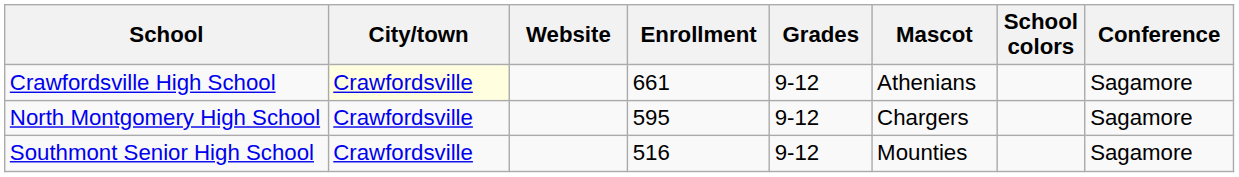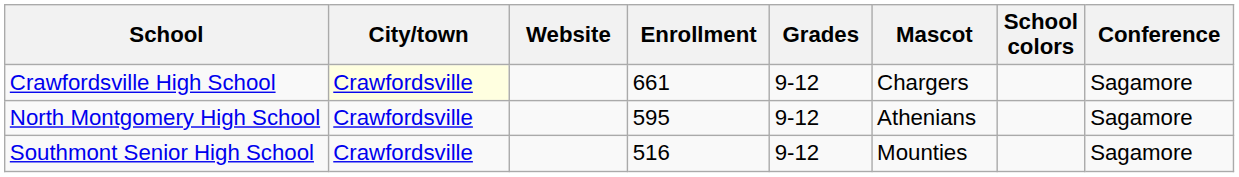(927, 82) Athenians -> (923, 82) Chargers
(923, 117) Chargers -> (927, 117) Athenians
